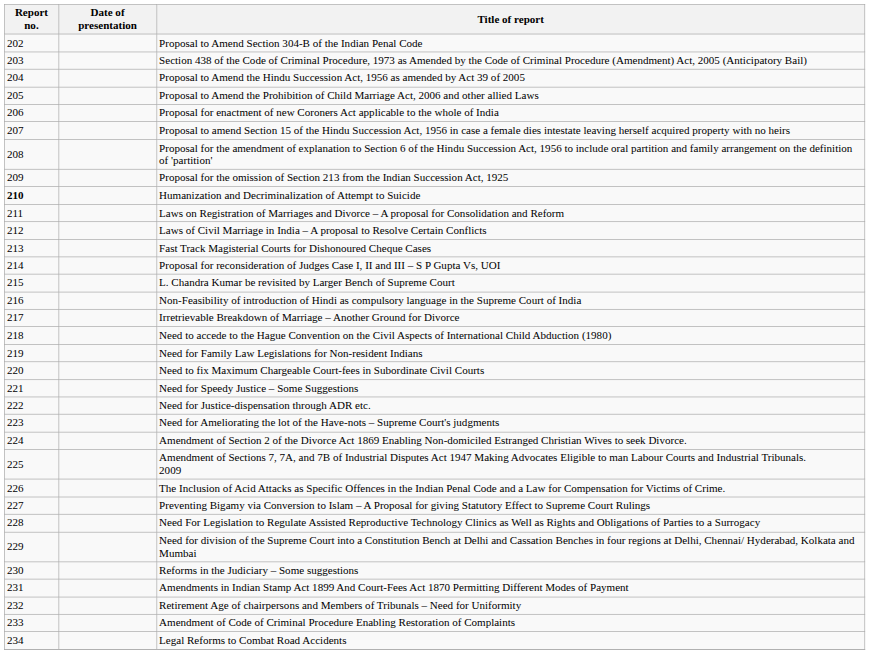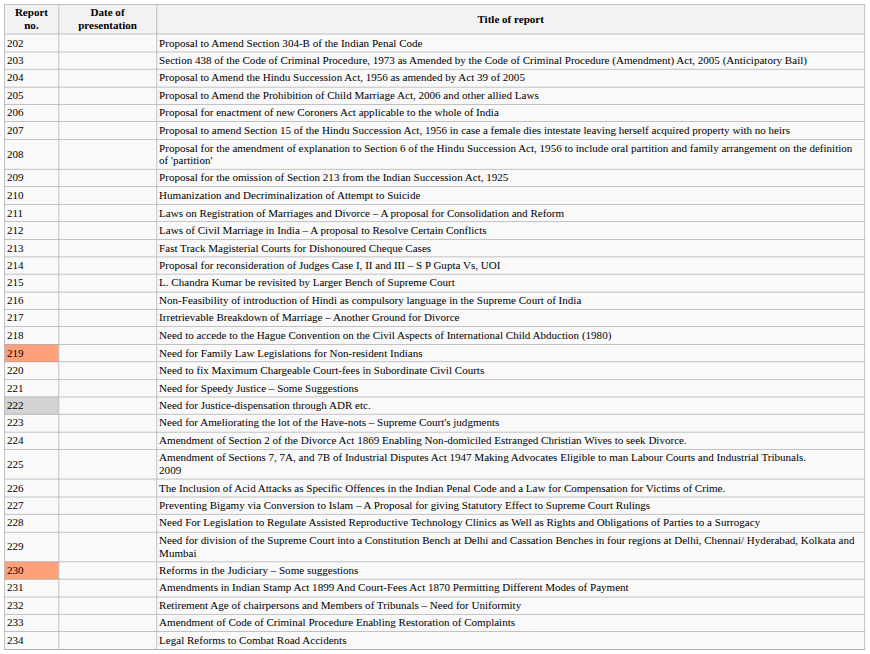(15, 195) bold -> (15, 195) normal
(15, 353) no background -> (15, 353) lightsalmon background
(15, 405) no background -> (15, 405) lightgrey background
(15, 570) no background -> (15, 570) lightsalmon background
